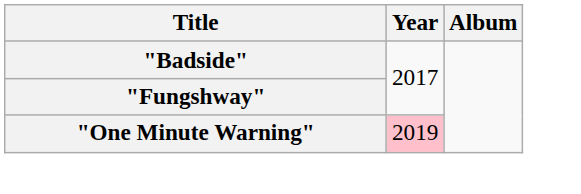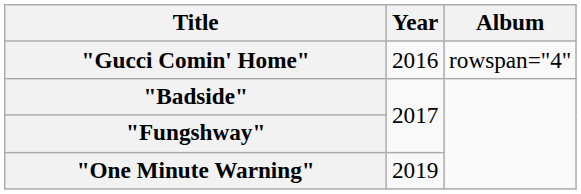+ row: (196, 59)
(415, 133) pink background -> (415, 170) no background
